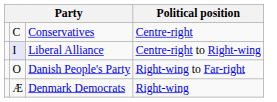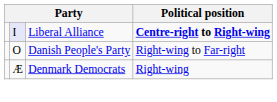- row: (61, 32)
(198, 50) normal -> (203, 32) bold
